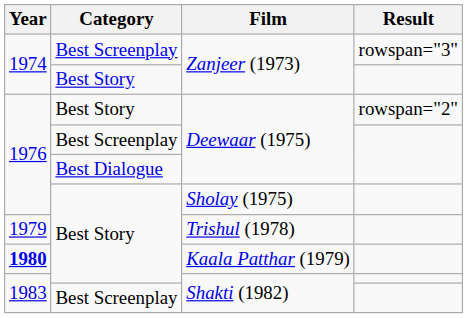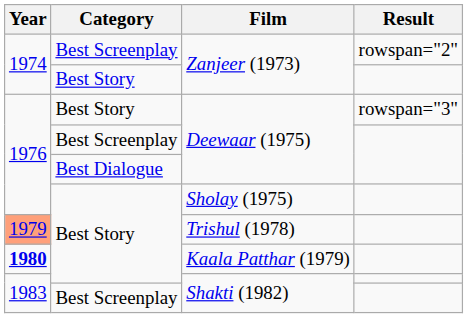(408, 49) rowspan="3" -> (408, 49) rowspan="2"
(408, 109) rowspan="2" -> (408, 109) rowspan="3"
(28, 229) no background -> (28, 229) lightsalmon background
